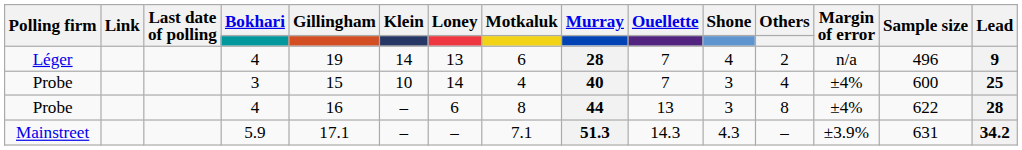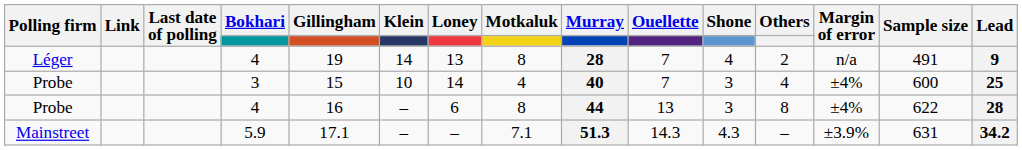(522, 59) 6 -> (522, 59) 8
(926, 59) 496 -> (926, 59) 491
